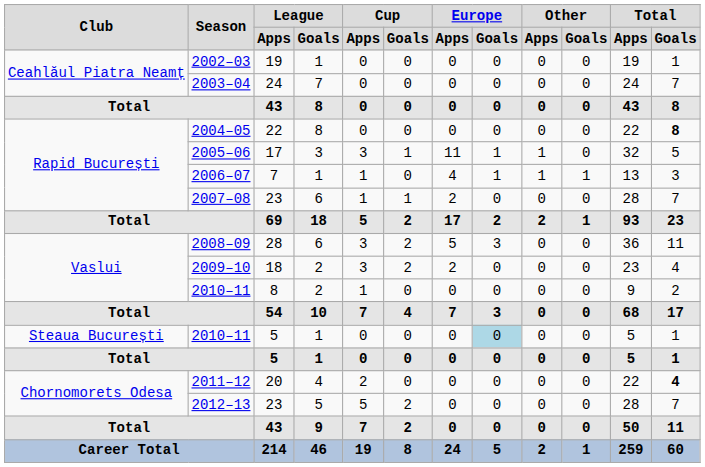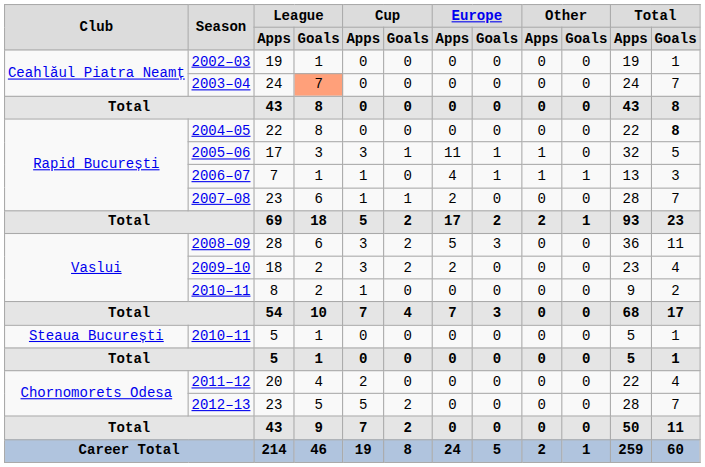(319, 85) no background -> (319, 85) lightsalmon background
(497, 336) lightblue background -> (497, 336) no background
(675, 382) bold -> (675, 382) normal
